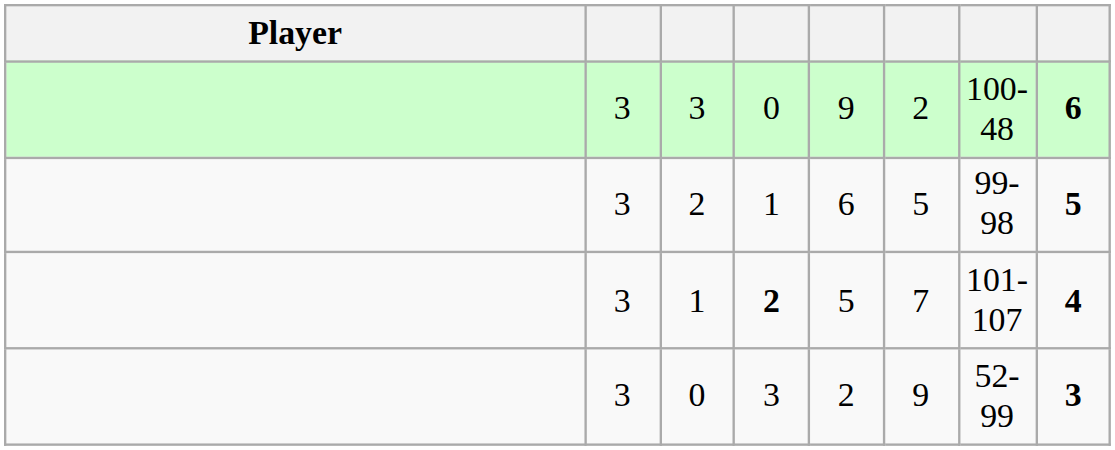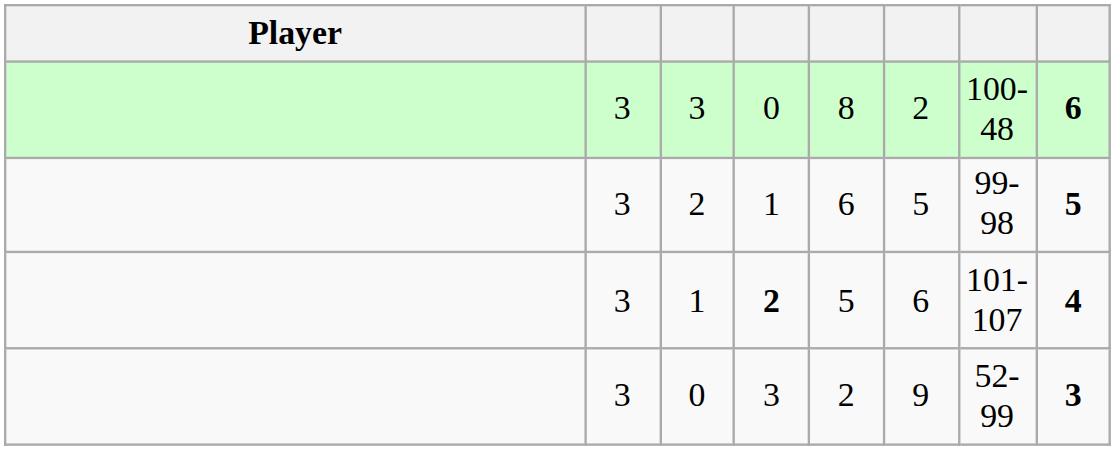(846, 108) 9 -> (846, 108) 8
(921, 300) 7 -> (921, 300) 6
